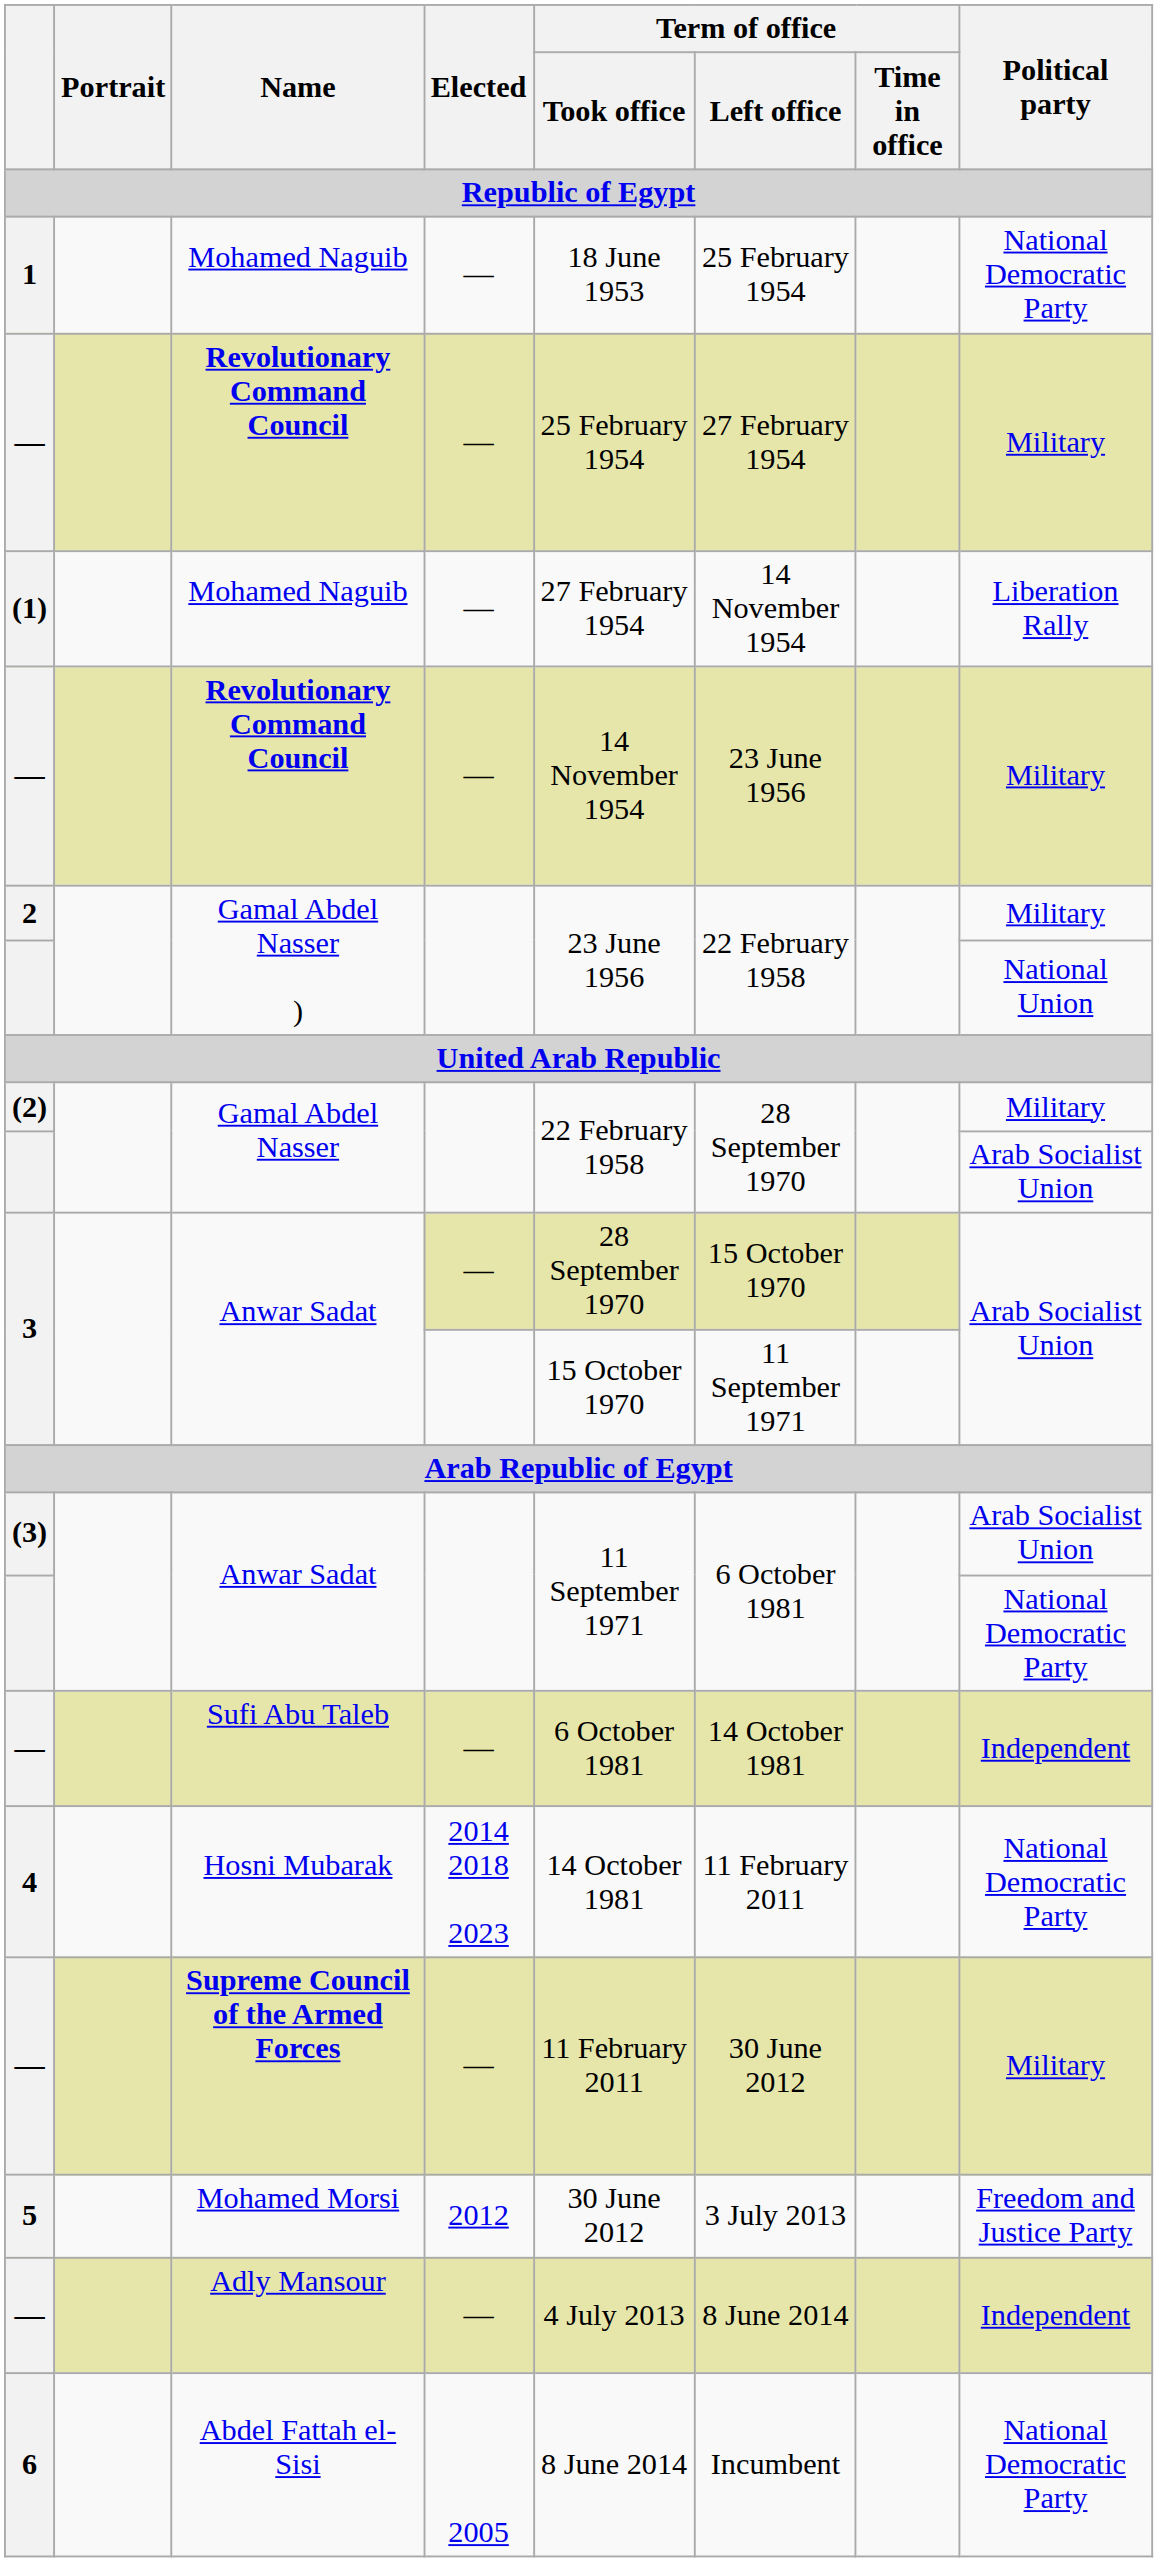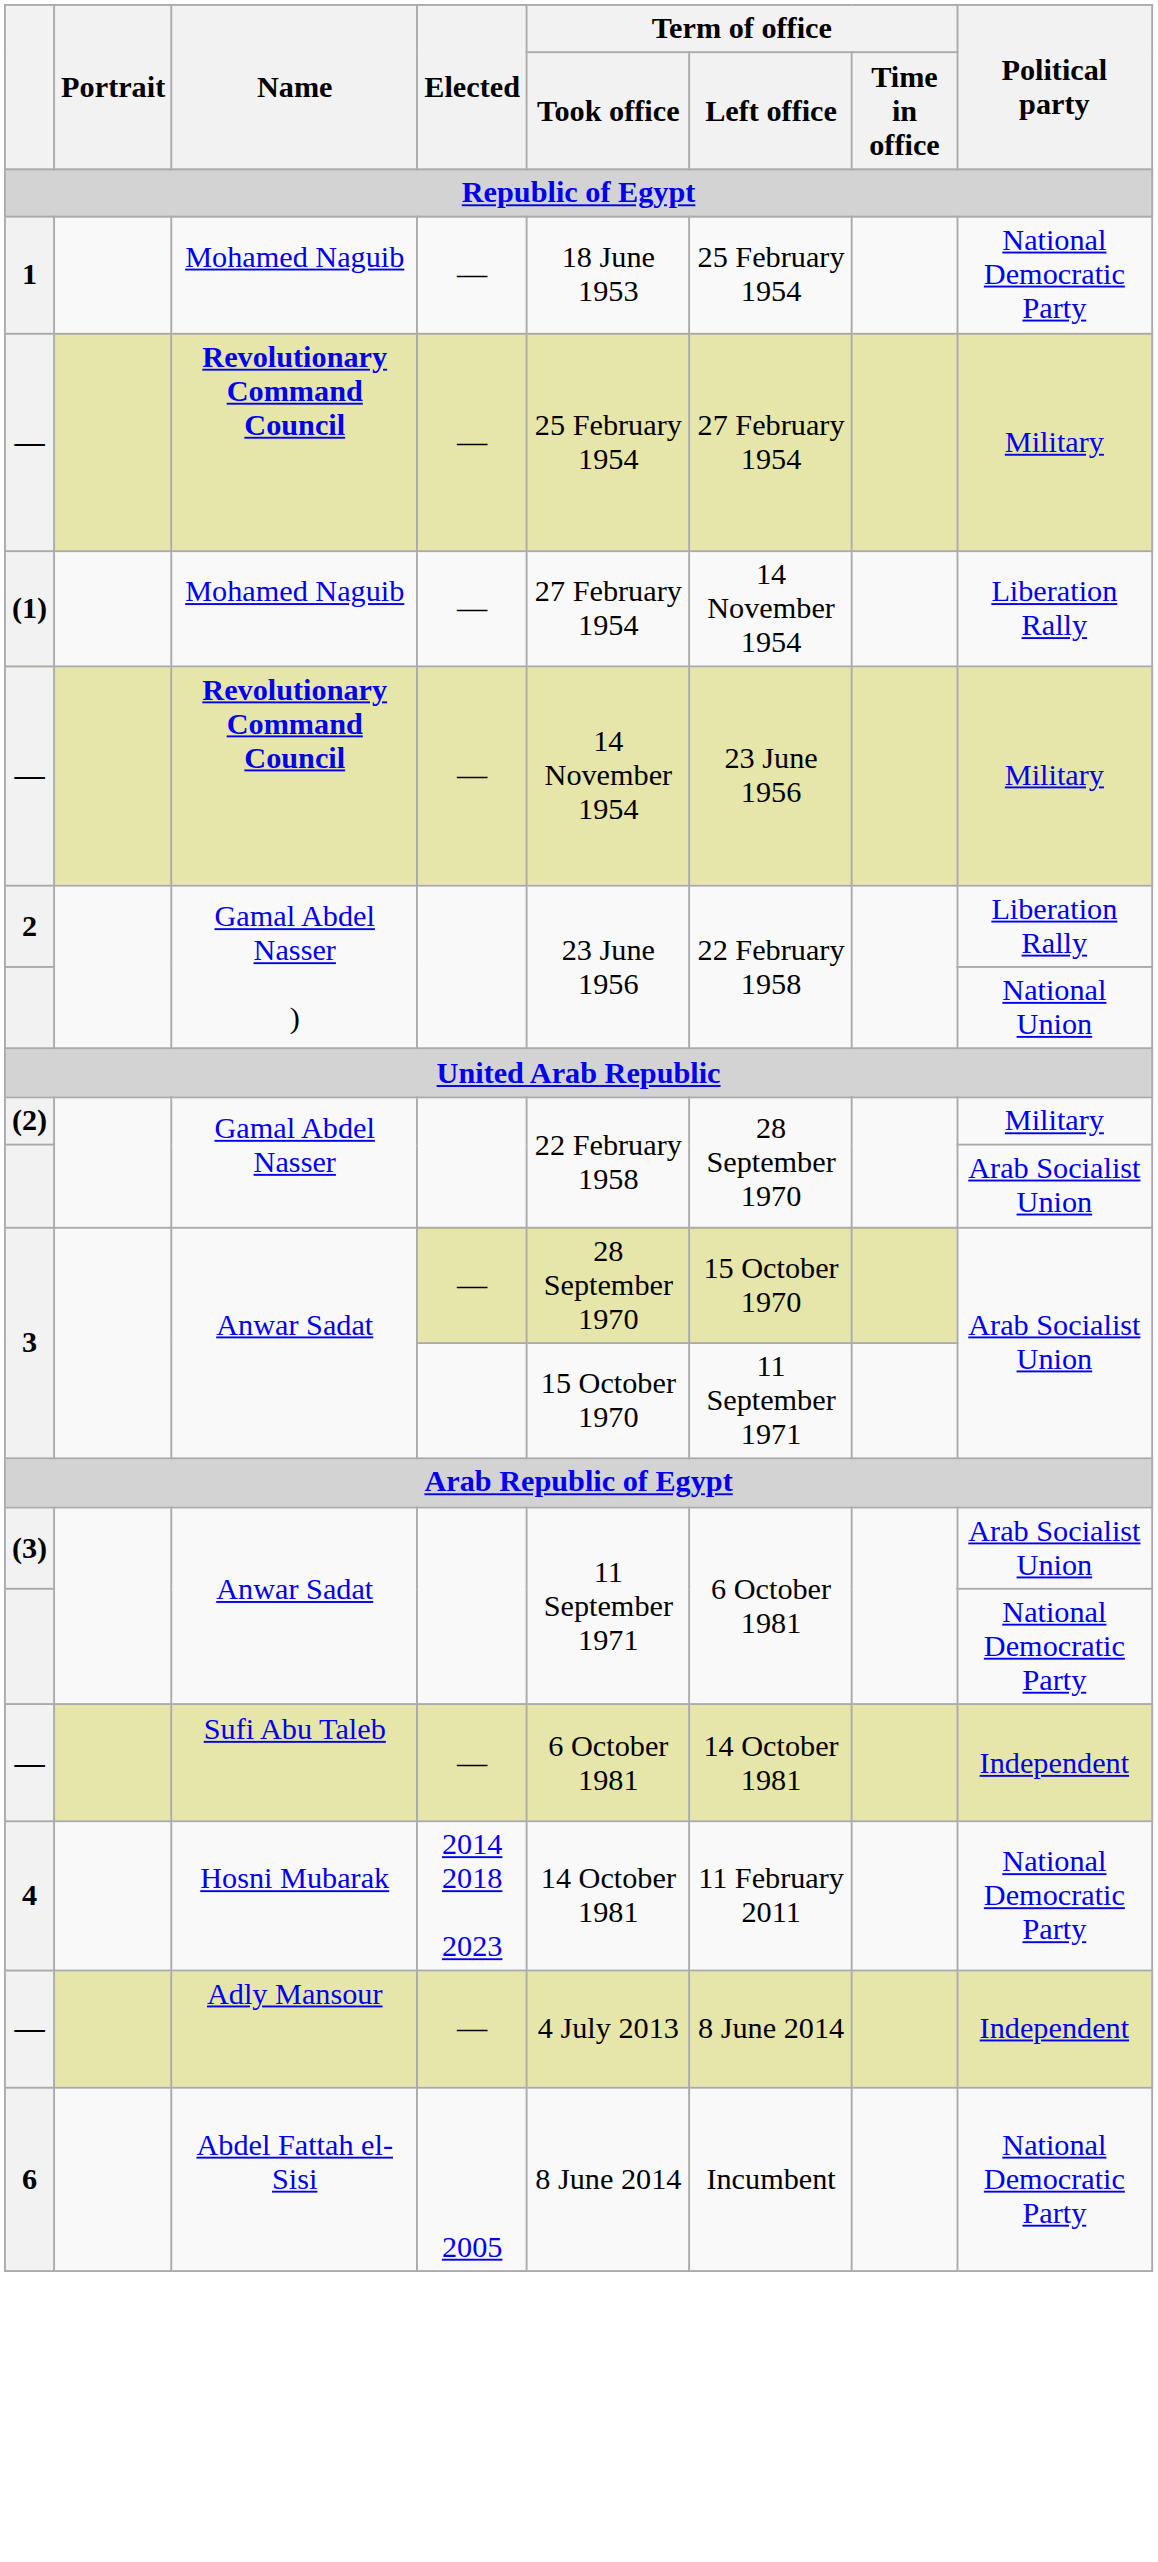(1055, 912) Military -> (1054, 925) Liberation Rally
- row: (30, 2065)
- row: (30, 2215)
